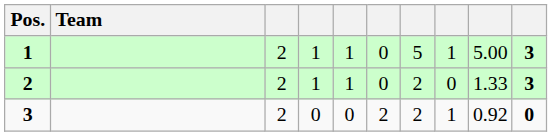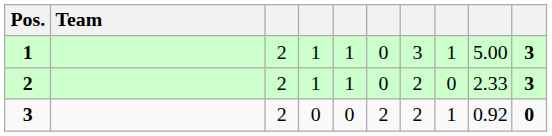(417, 51) 5 -> (417, 51) 3
(490, 83) 1.33 -> (490, 83) 2.33
